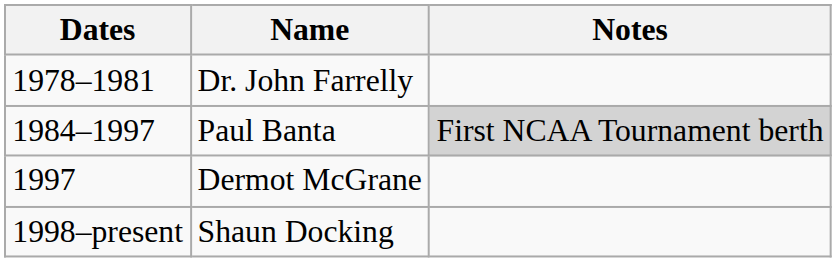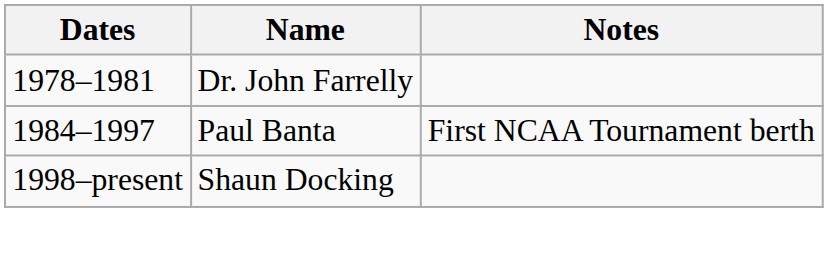(630, 130) lightgrey background -> (621, 130) no background
- row: (310, 180)
